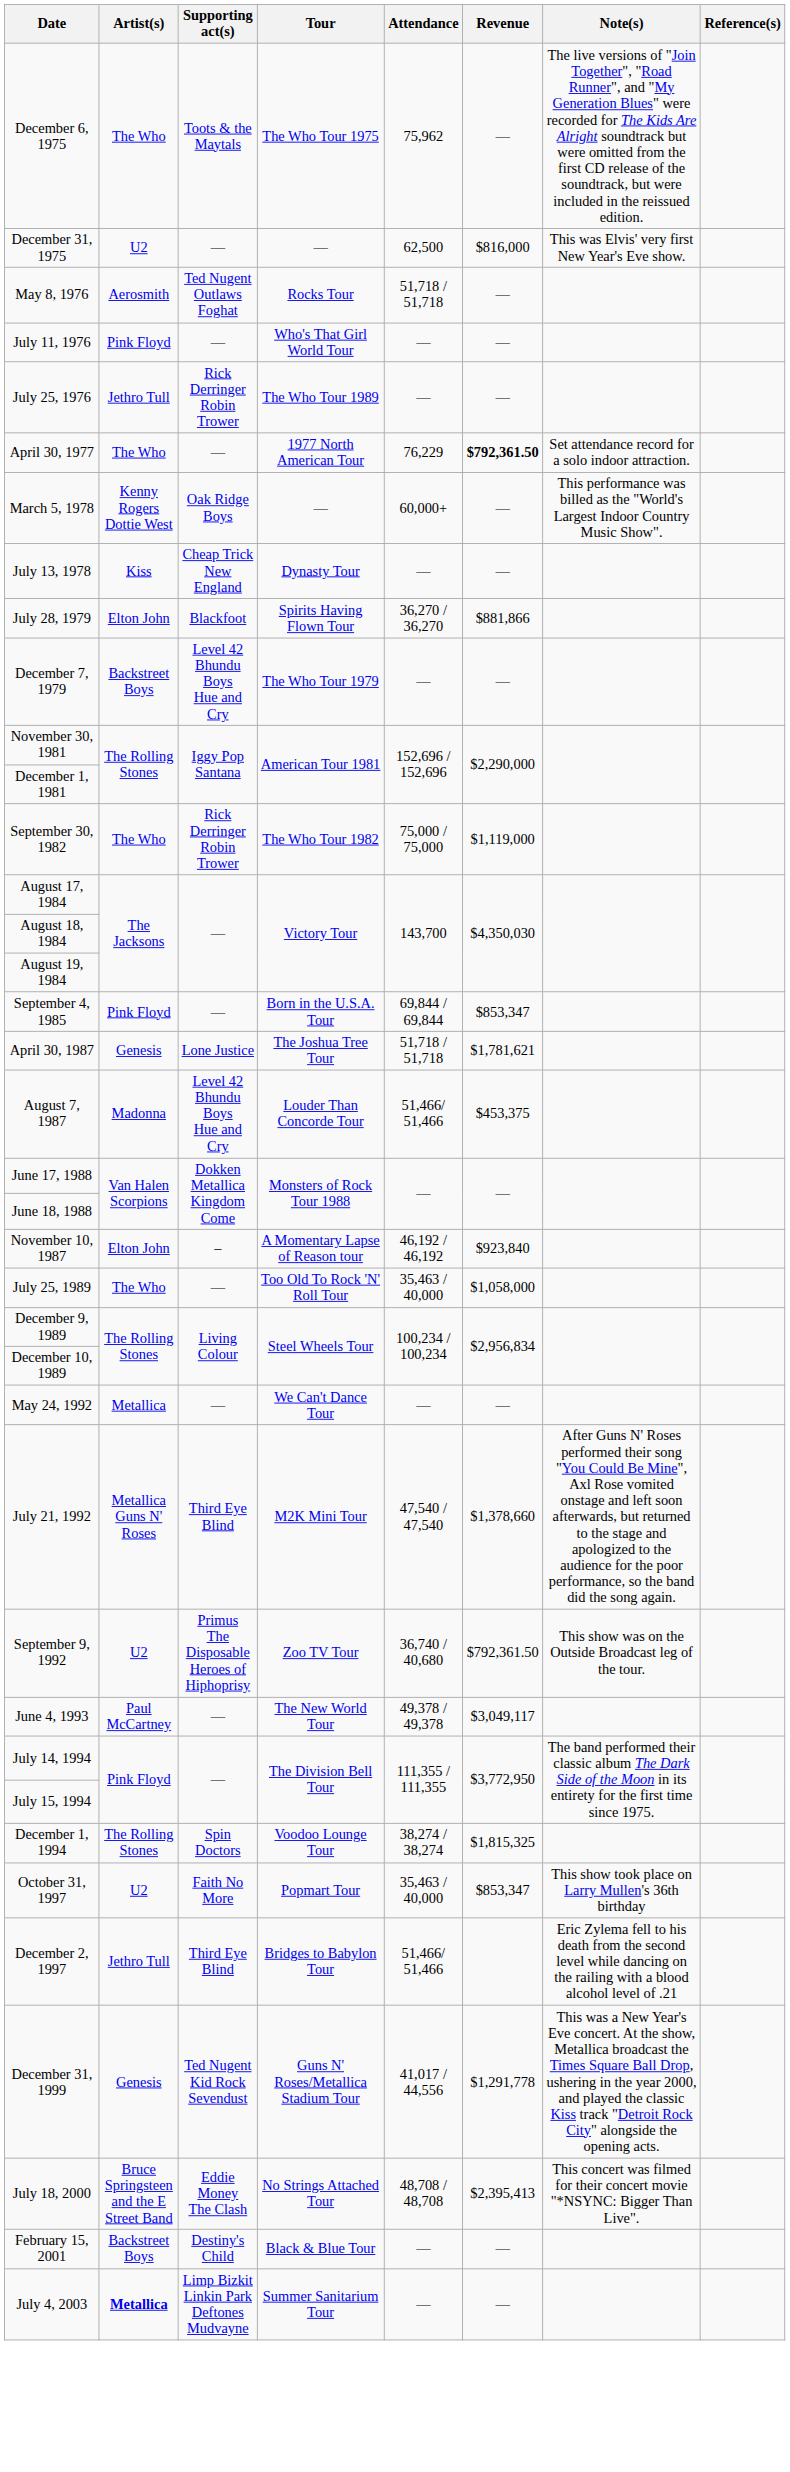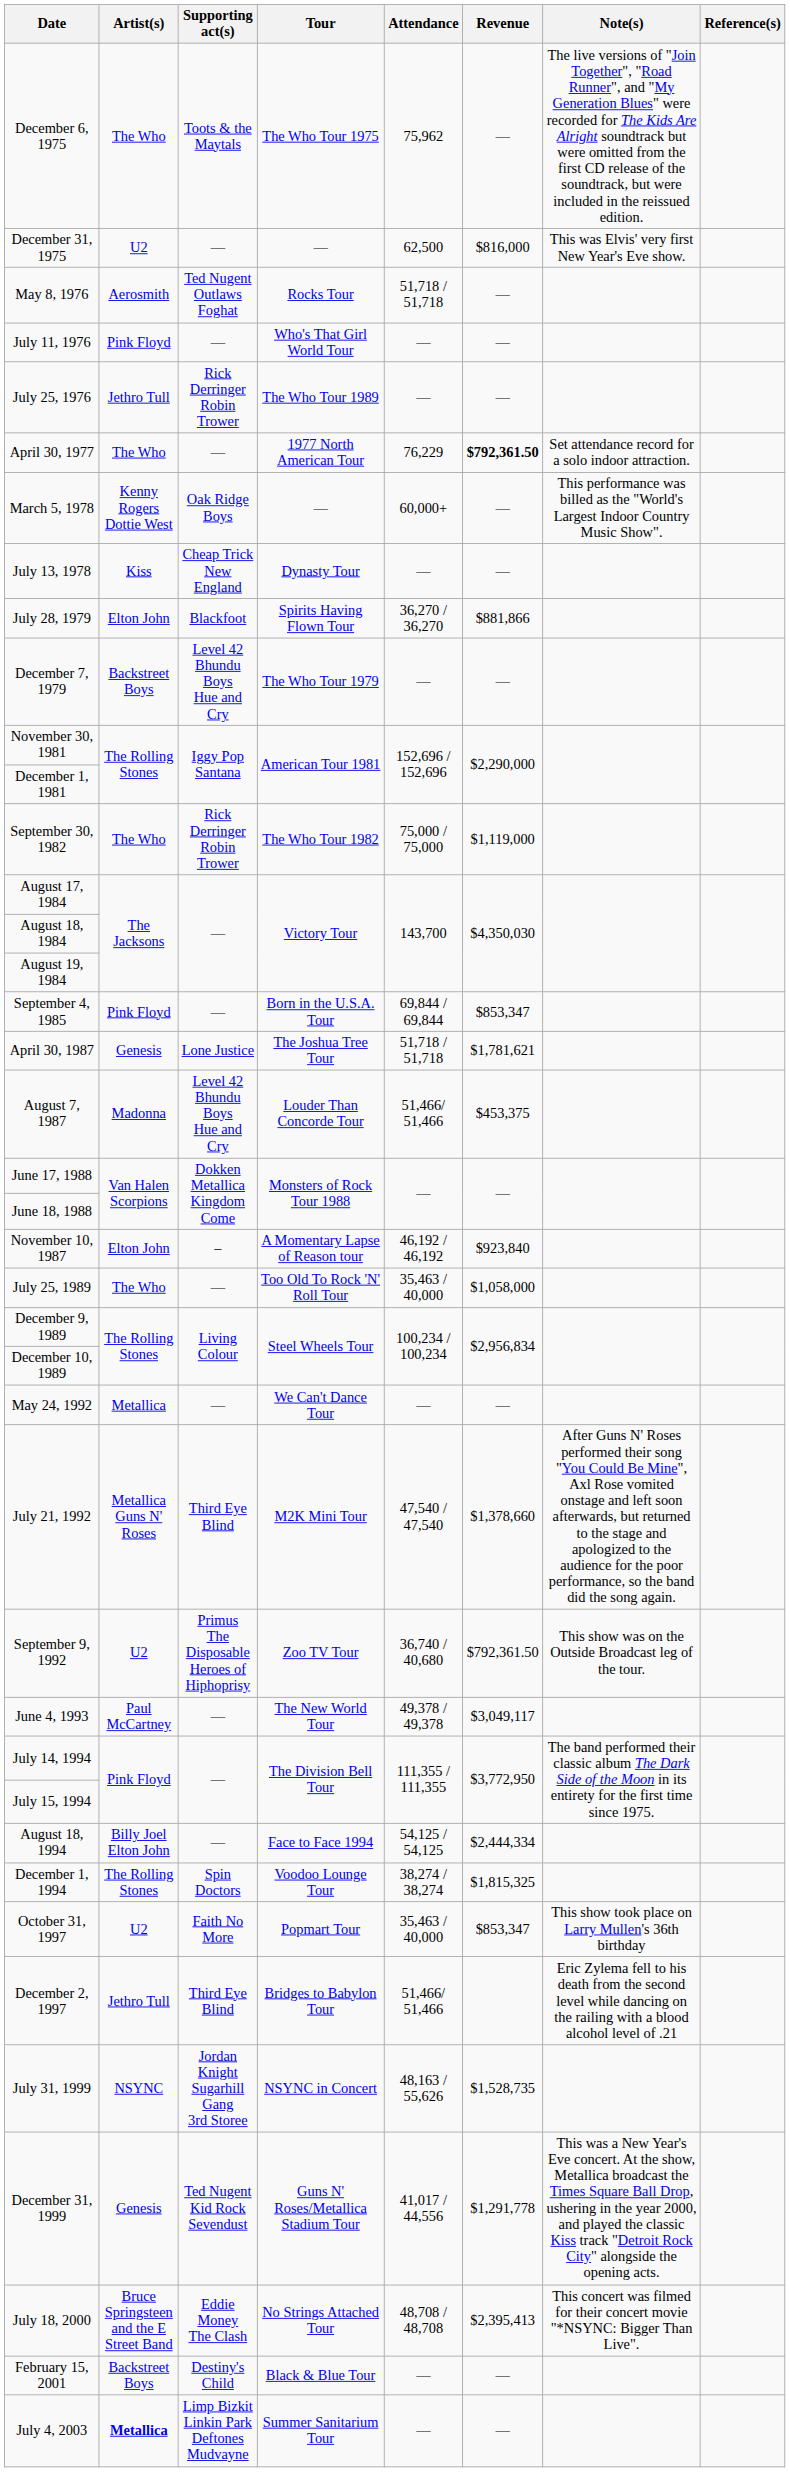+ row: (52, 1843)
+ row: (52, 2088)
